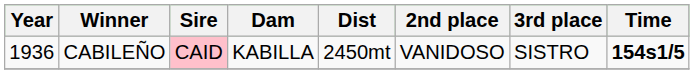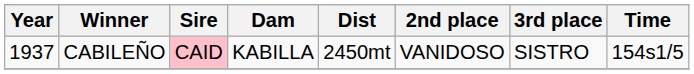(32, 52) 1936 -> (32, 52) 1937
(648, 52) bold -> (648, 52) normal
